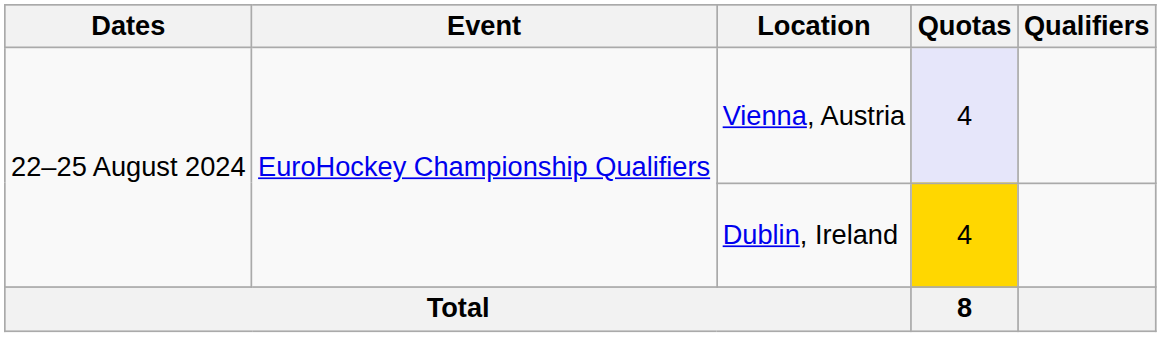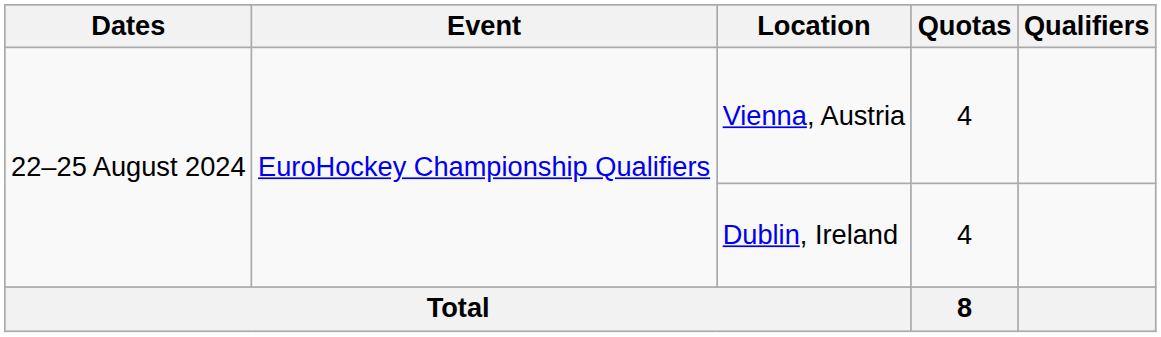(965, 115) lavender background -> (965, 115) no background
(965, 234) gold background -> (965, 234) no background
